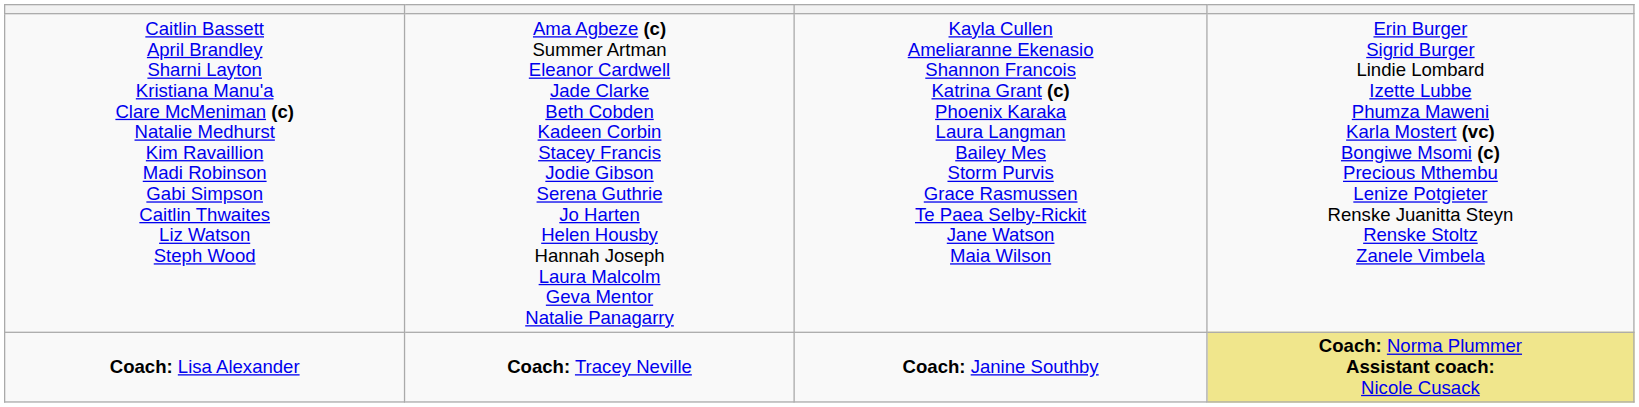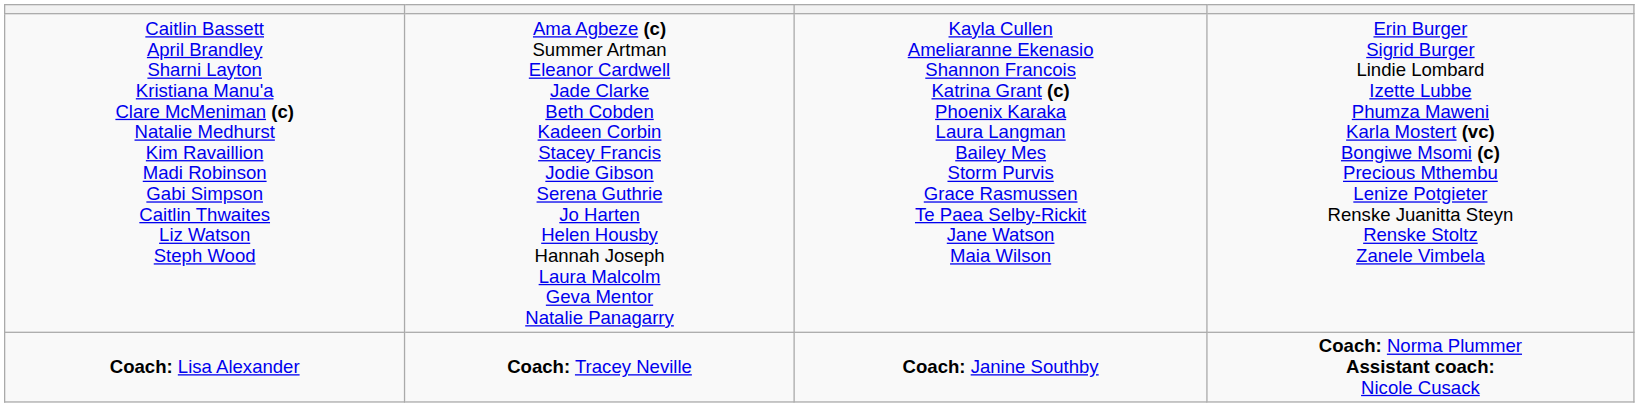(1420, 367) khaki background -> (1420, 367) no background
